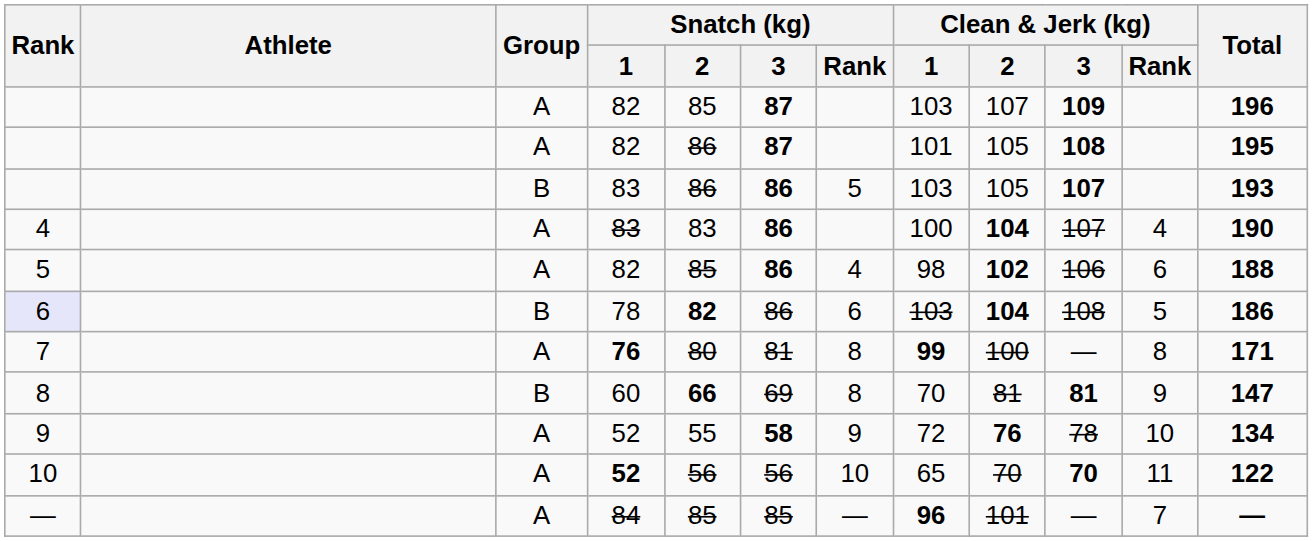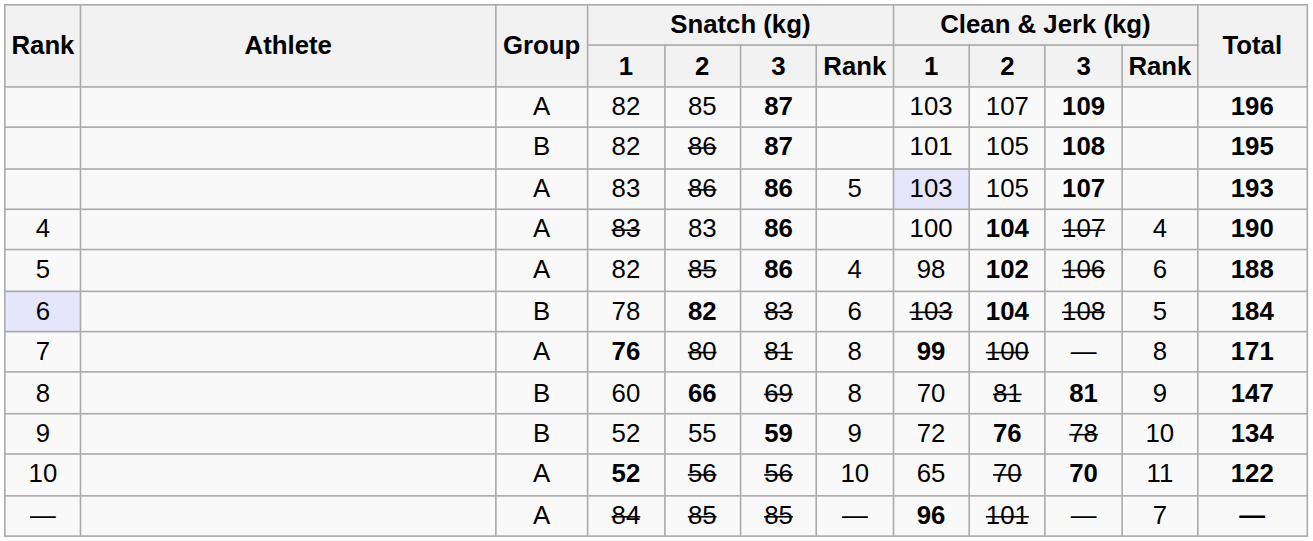(542, 147) A -> (542, 147) B
(542, 188) B -> (542, 188) A
(931, 188) no background -> (931, 188) lavender background
(778, 310) 86 -> (778, 310) 83
(1252, 310) 186 -> (1252, 310) 184
(542, 433) A -> (542, 433) B
(778, 433) 58 -> (778, 433) 59
